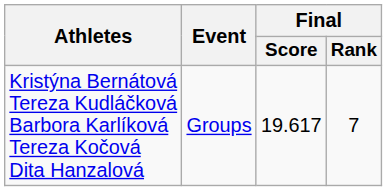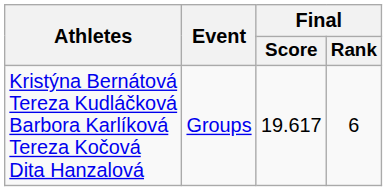(354, 126) 7 -> (354, 126) 6
